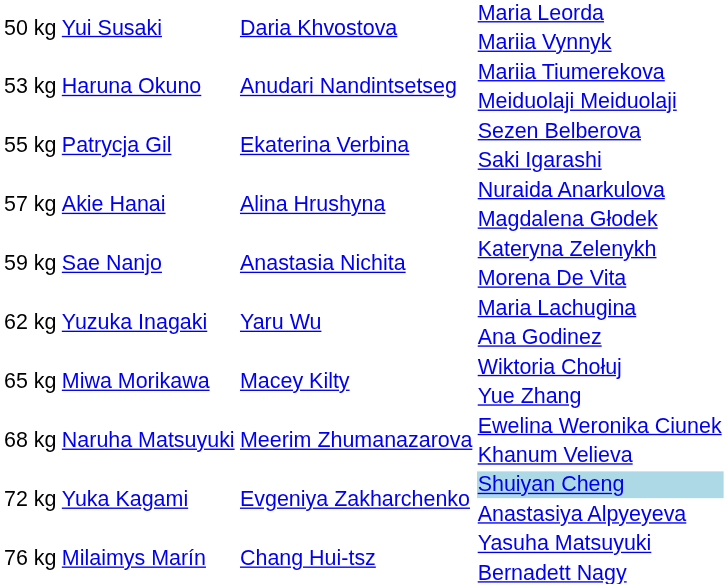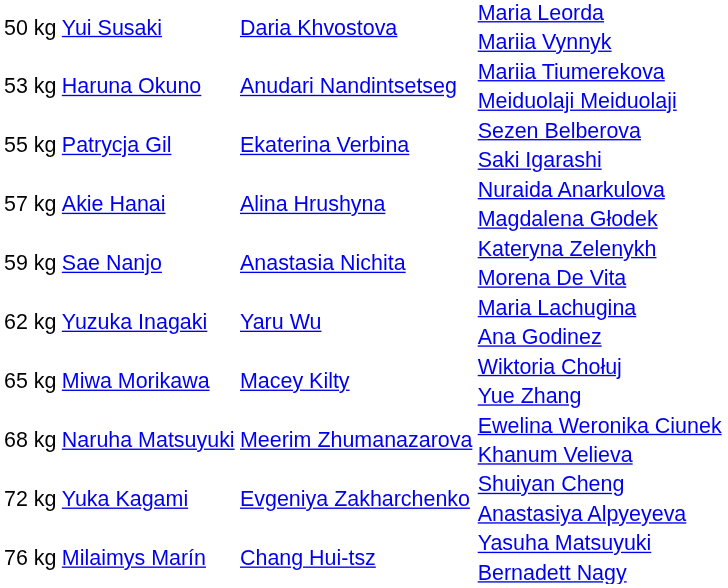(551, 484) lightblue background -> (551, 484) no background
